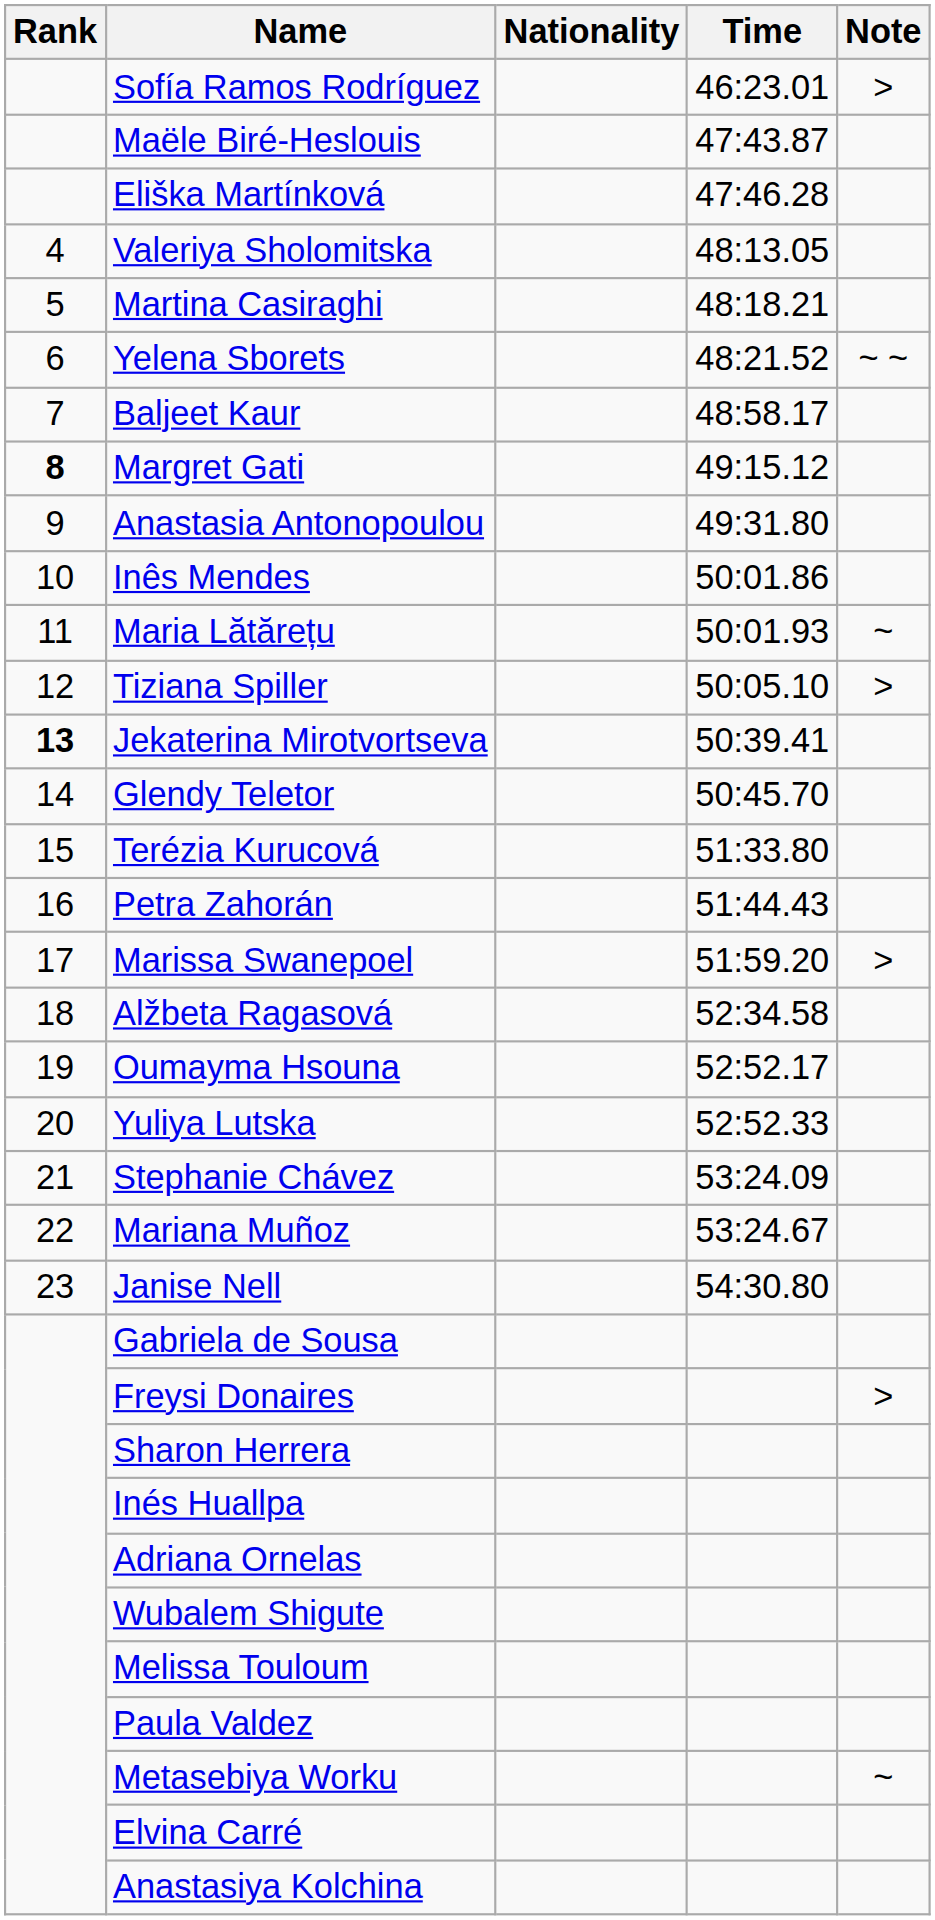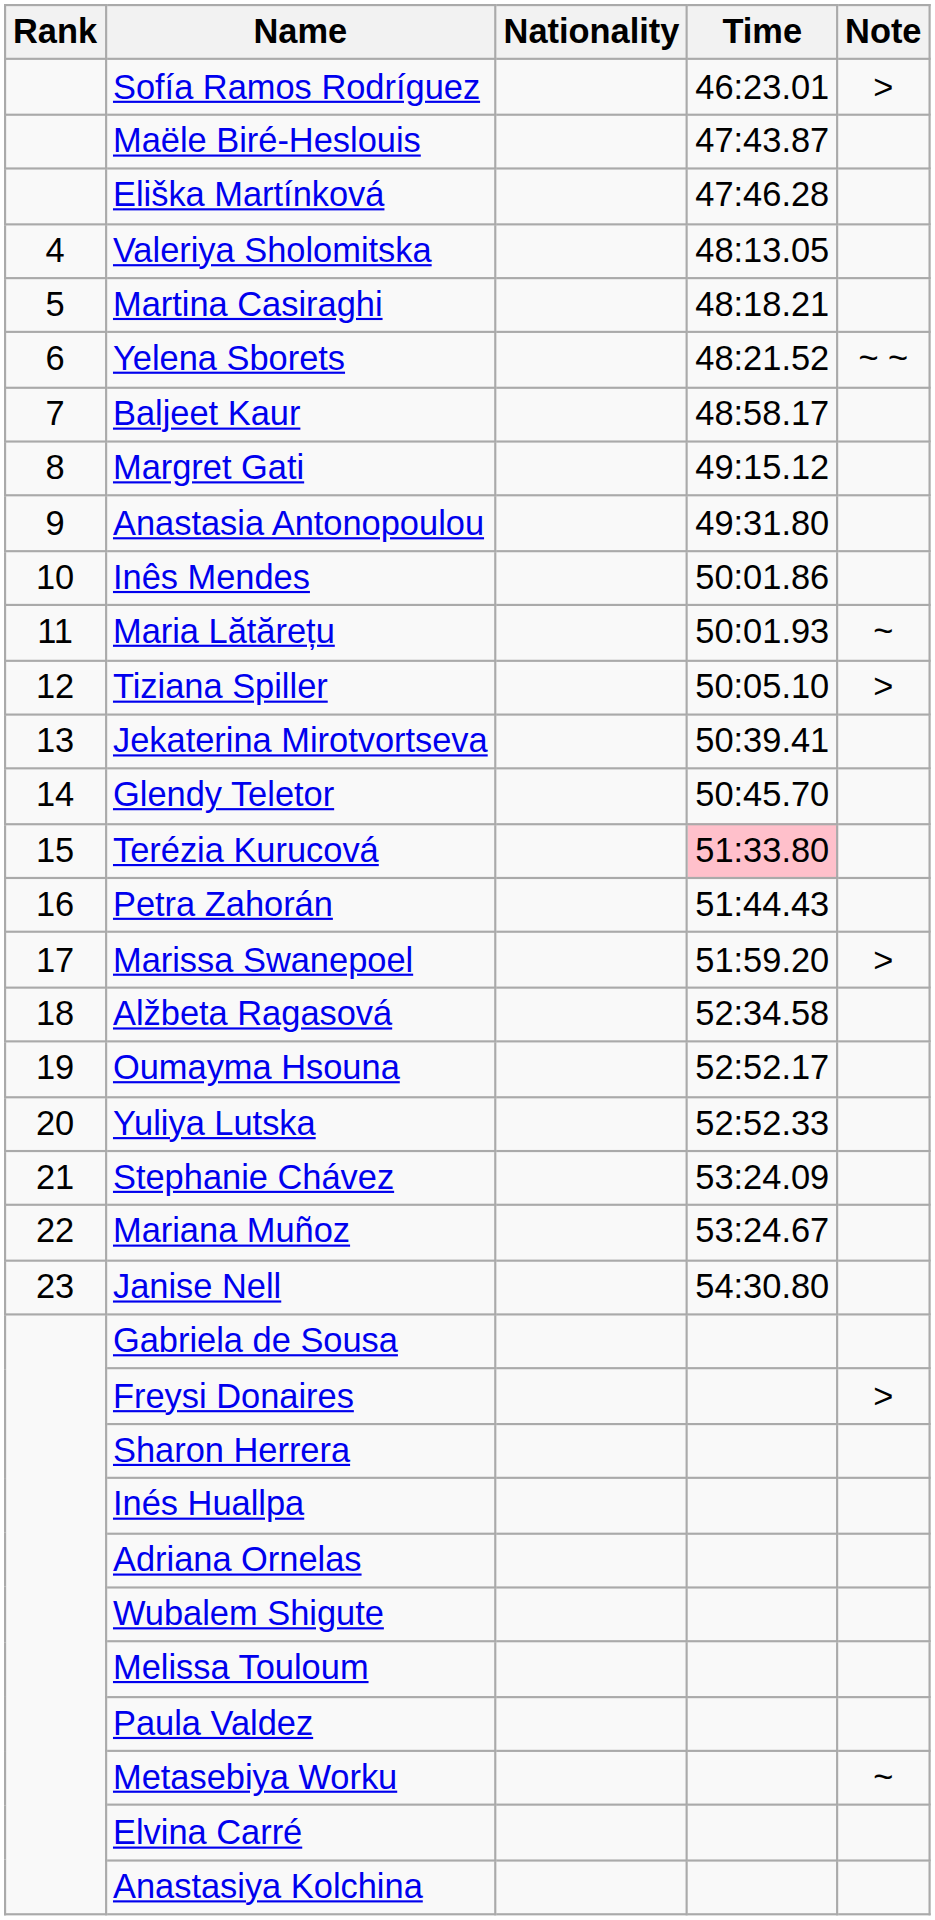(55, 468) bold -> (55, 468) normal
(55, 741) bold -> (55, 741) normal
(762, 850) no background -> (762, 850) pink background
